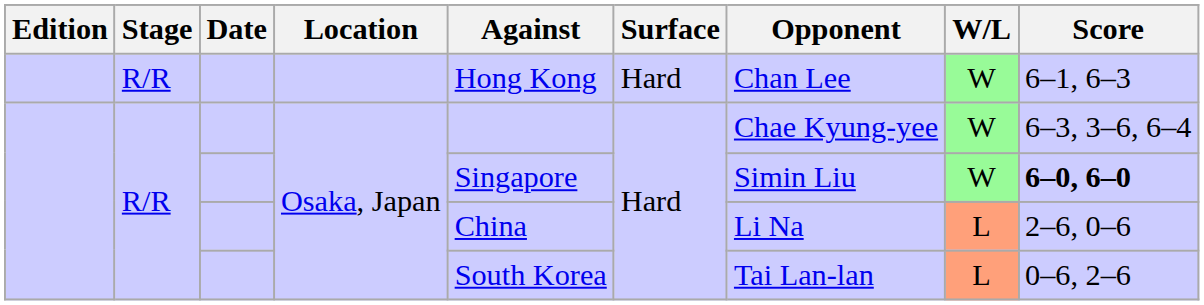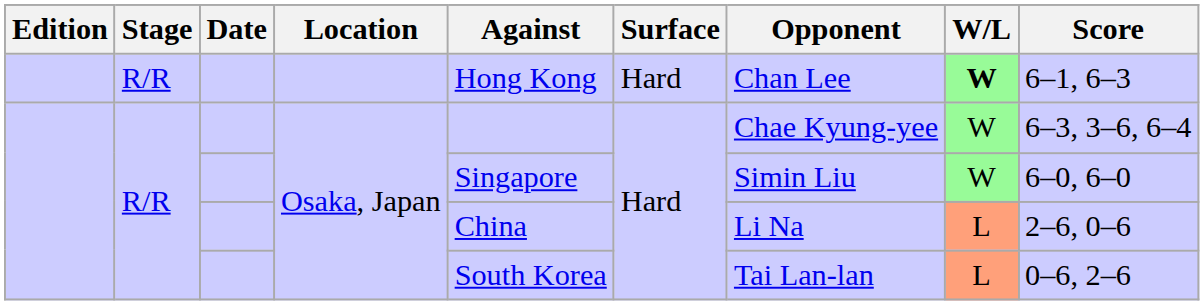(982, 77) normal -> (982, 77) bold
(1078, 175) bold -> (1078, 175) normal
